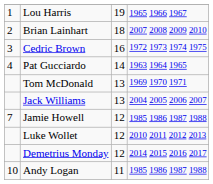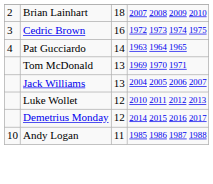- row: (47, 13)
- row: (54, 118)
